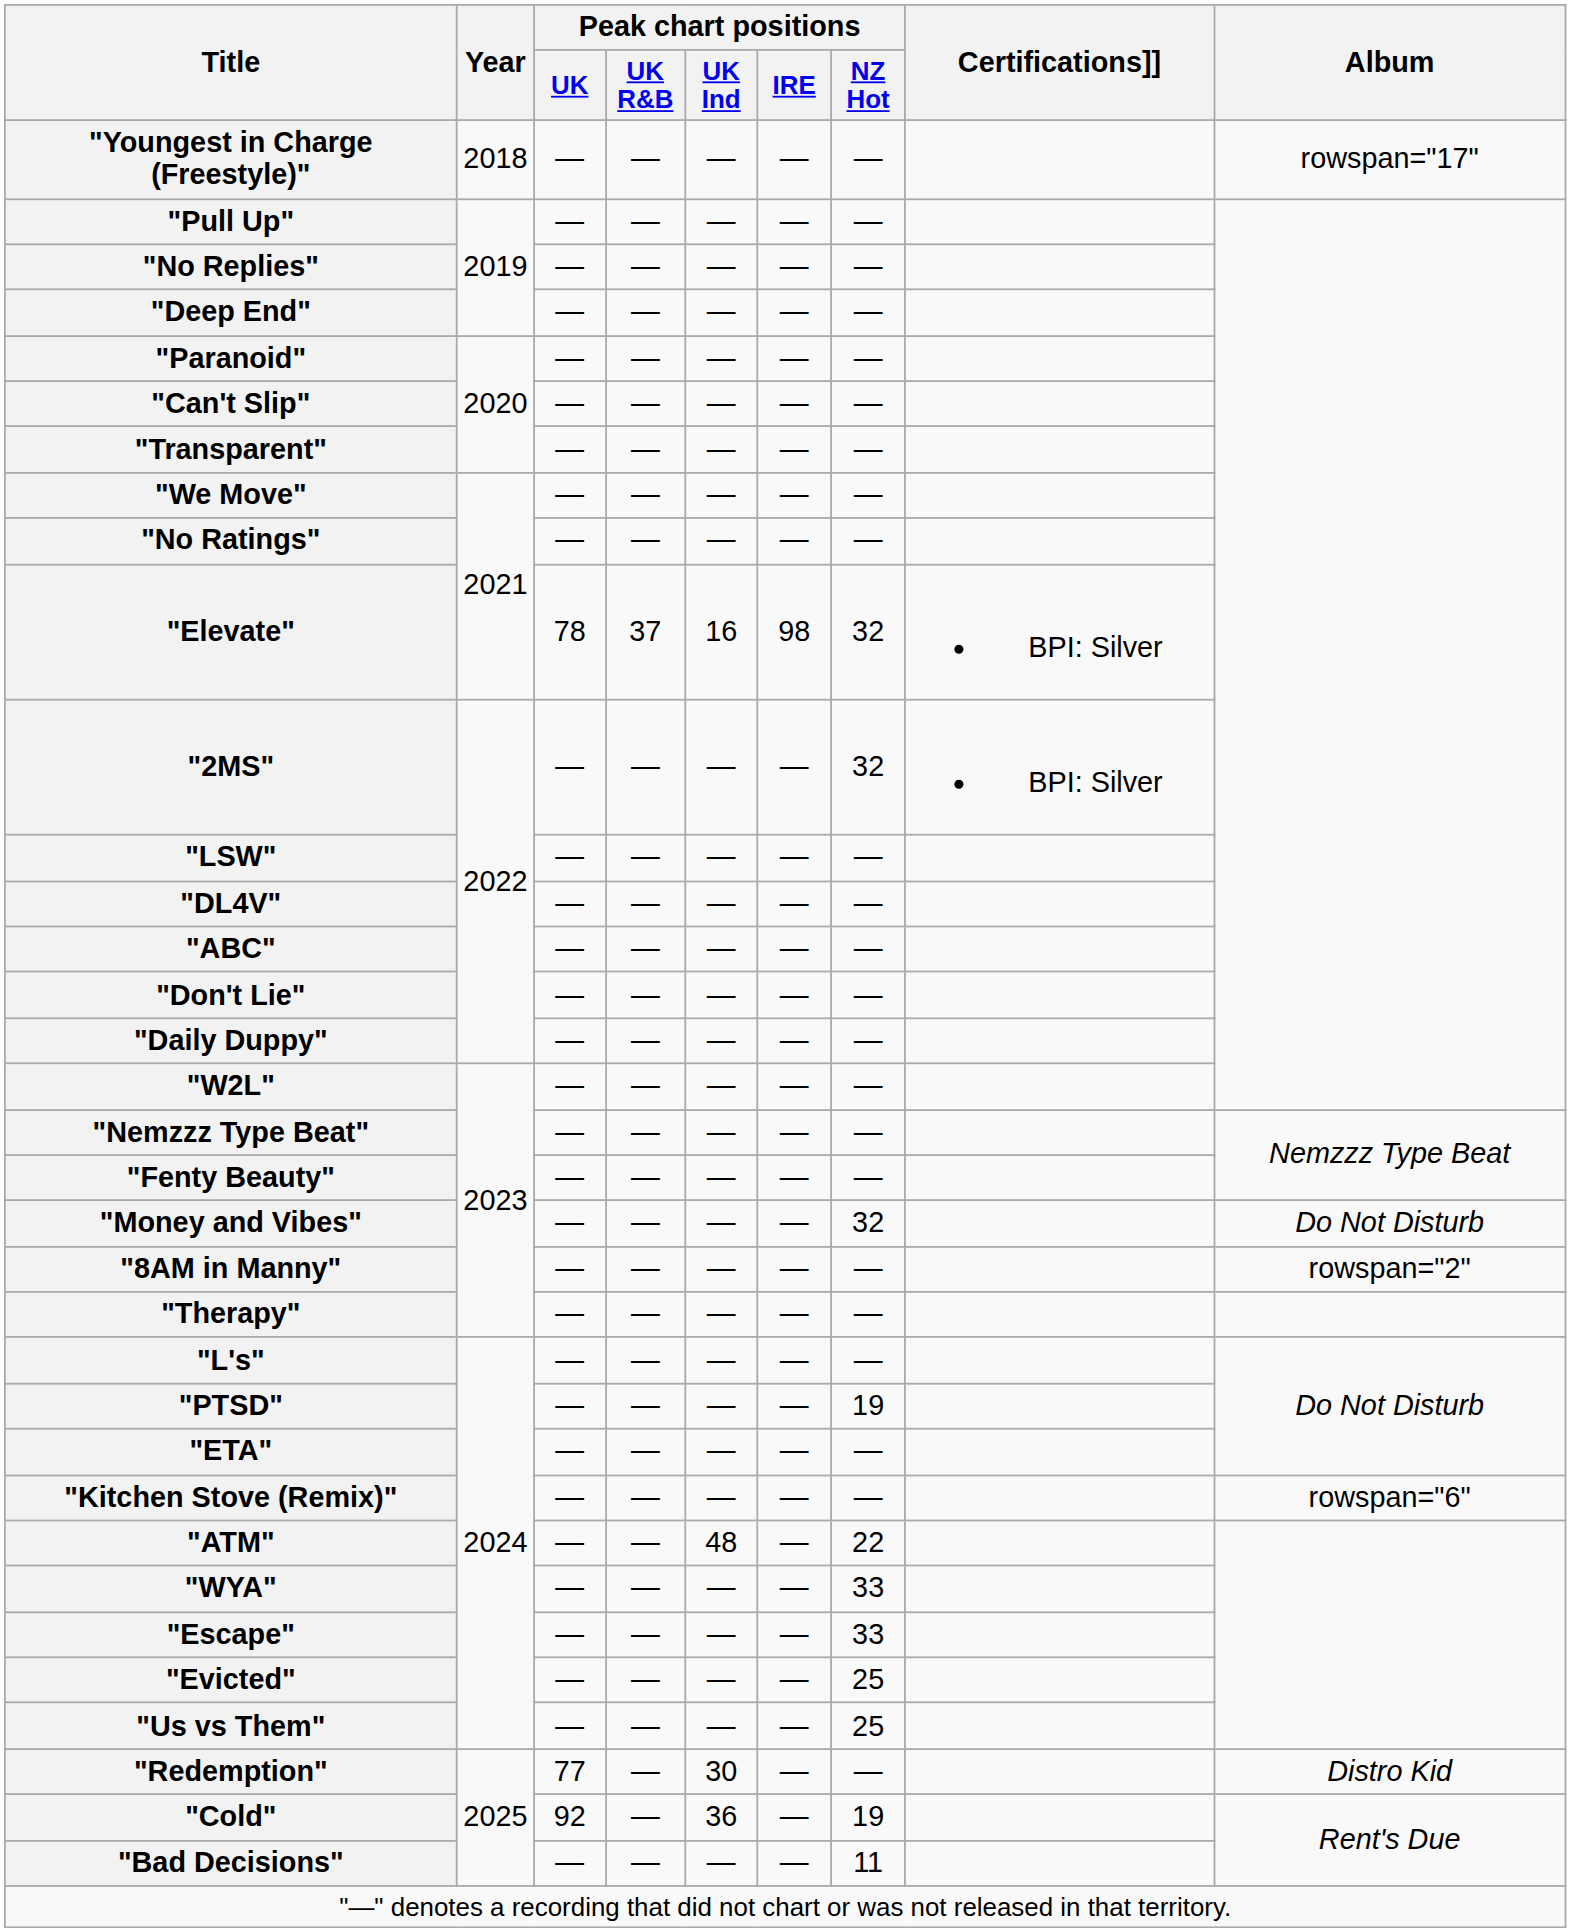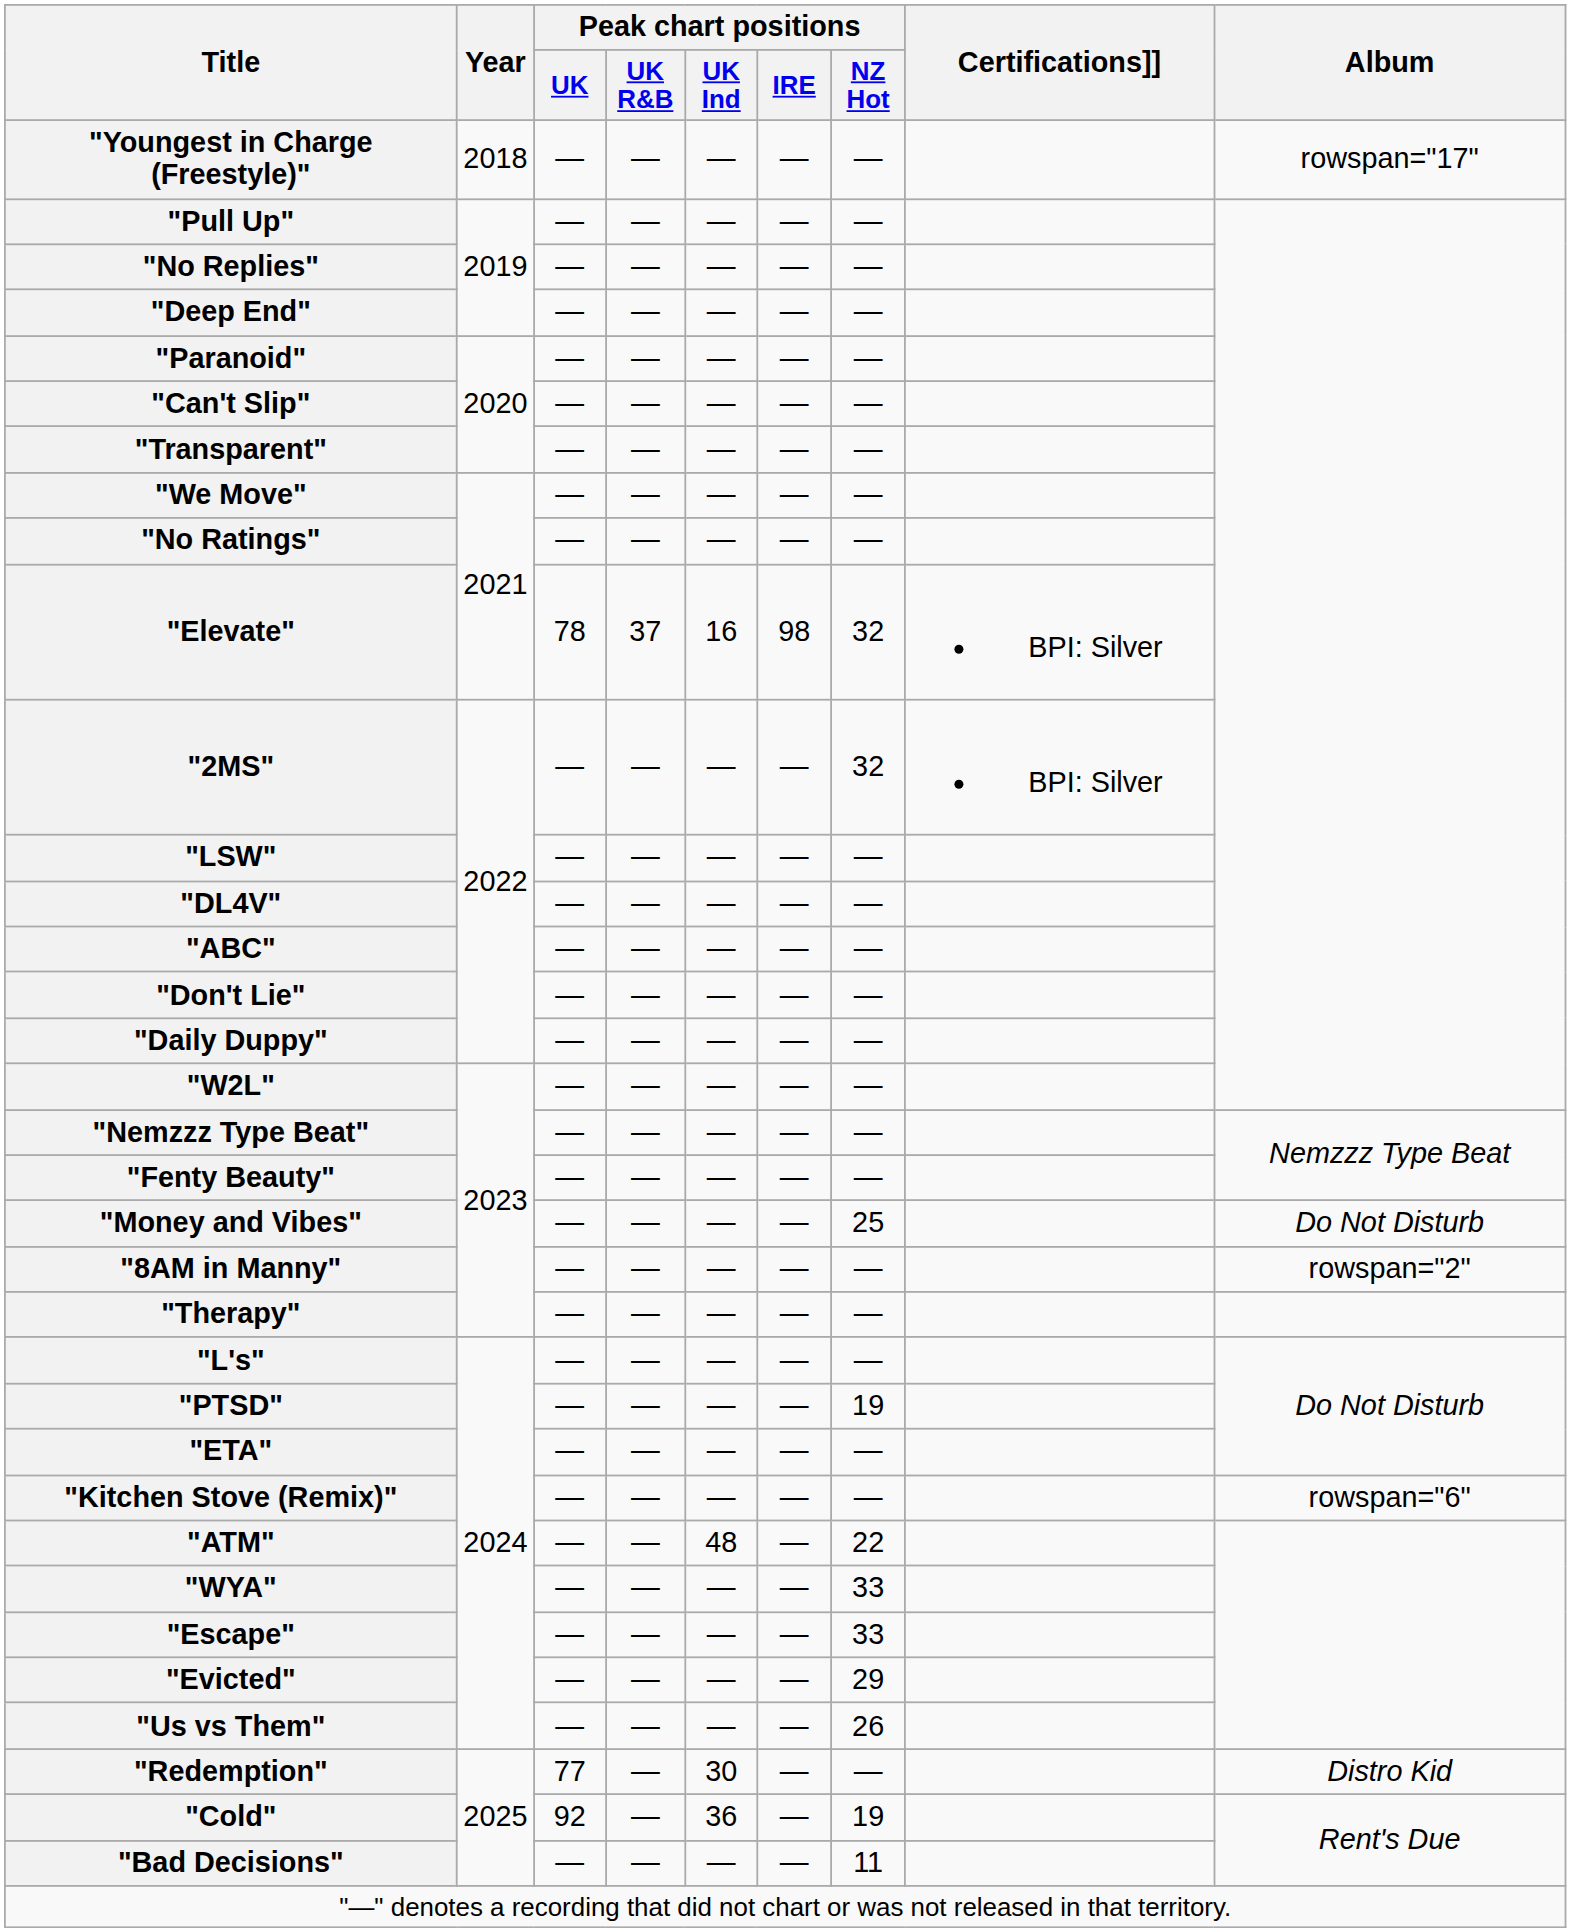(868, 1222) 32 -> (868, 1222) 25
(868, 1679) 25 -> (868, 1679) 29
(868, 1725) 25 -> (868, 1725) 26
